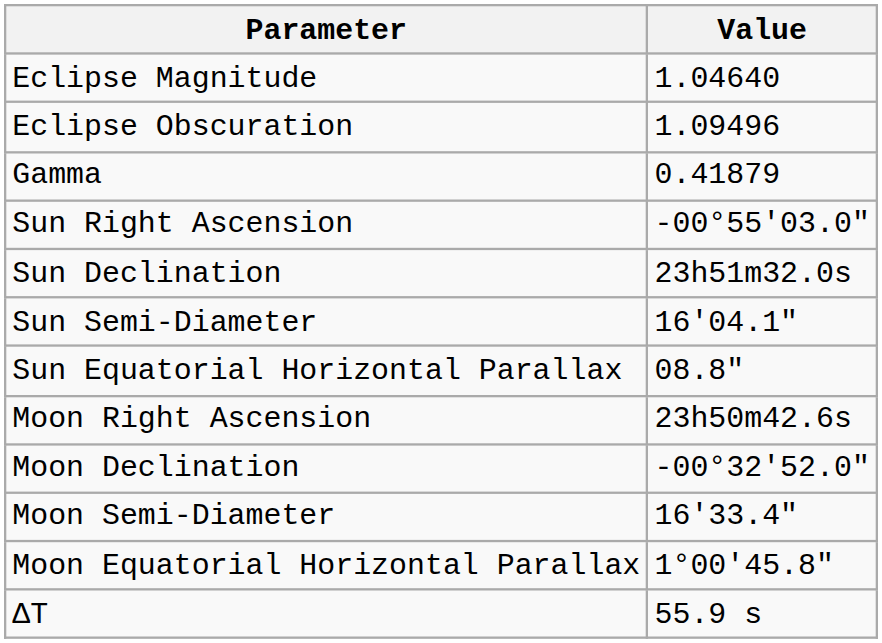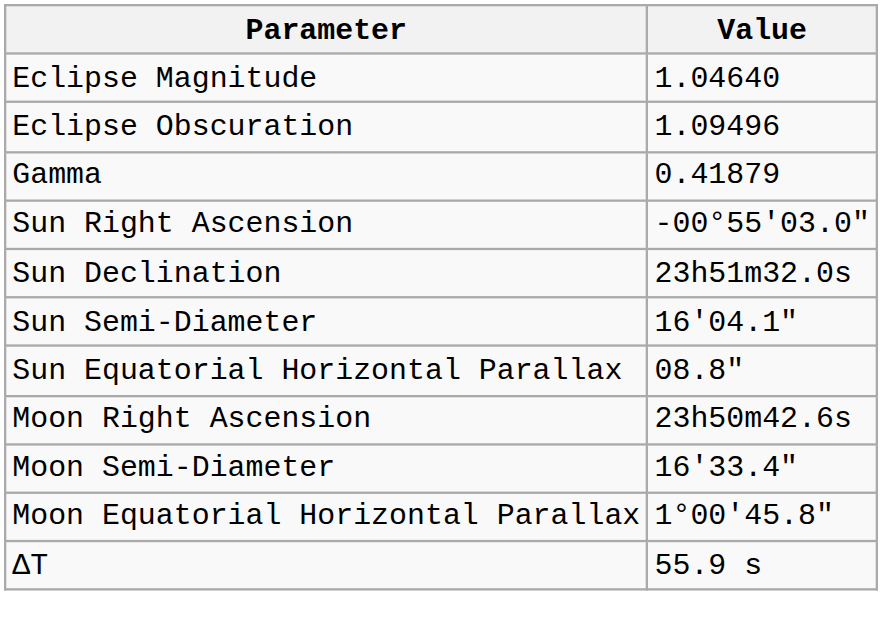- row: (156, 468)
